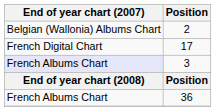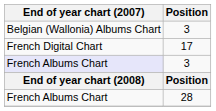(187, 30) 2 -> (187, 30) 3
(187, 98) 36 -> (187, 98) 28
